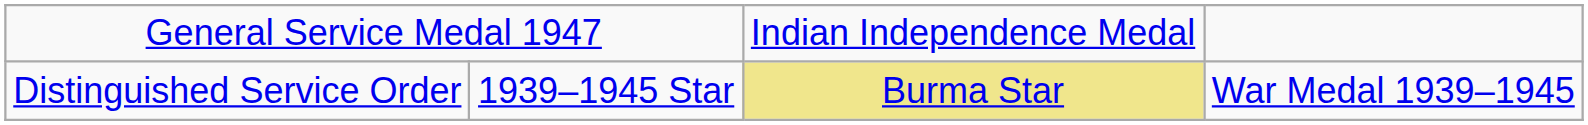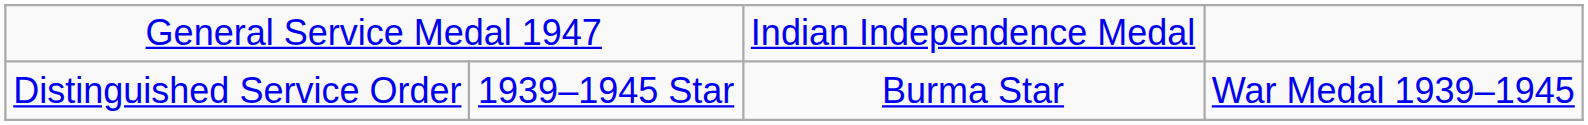(973, 90) khaki background -> (973, 90) no background
